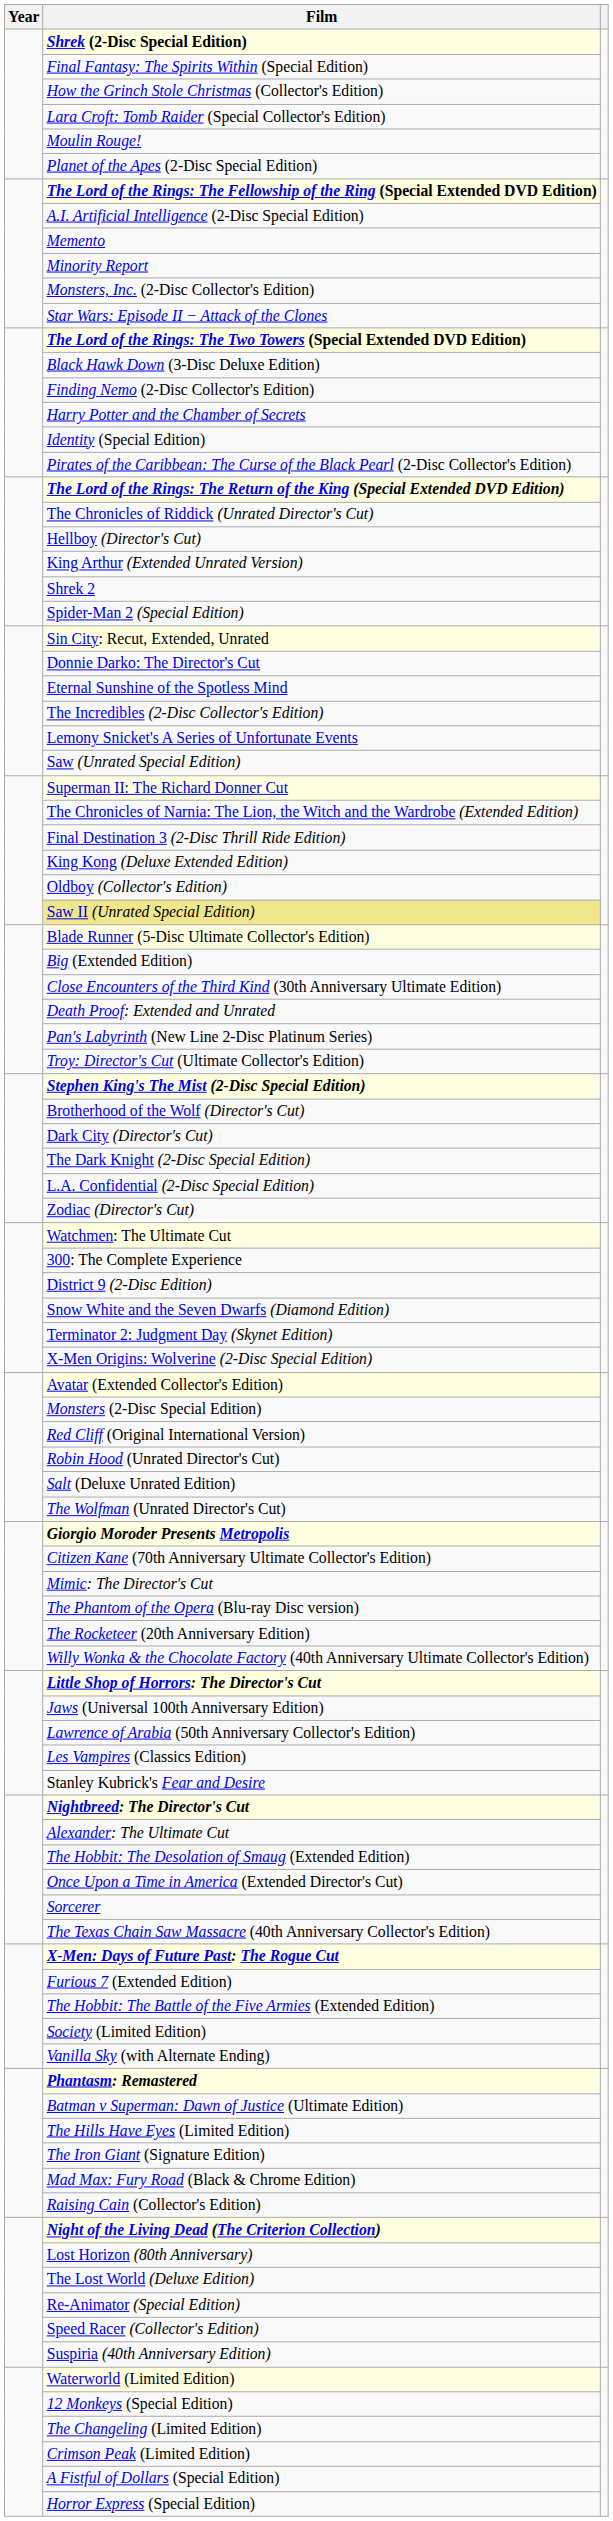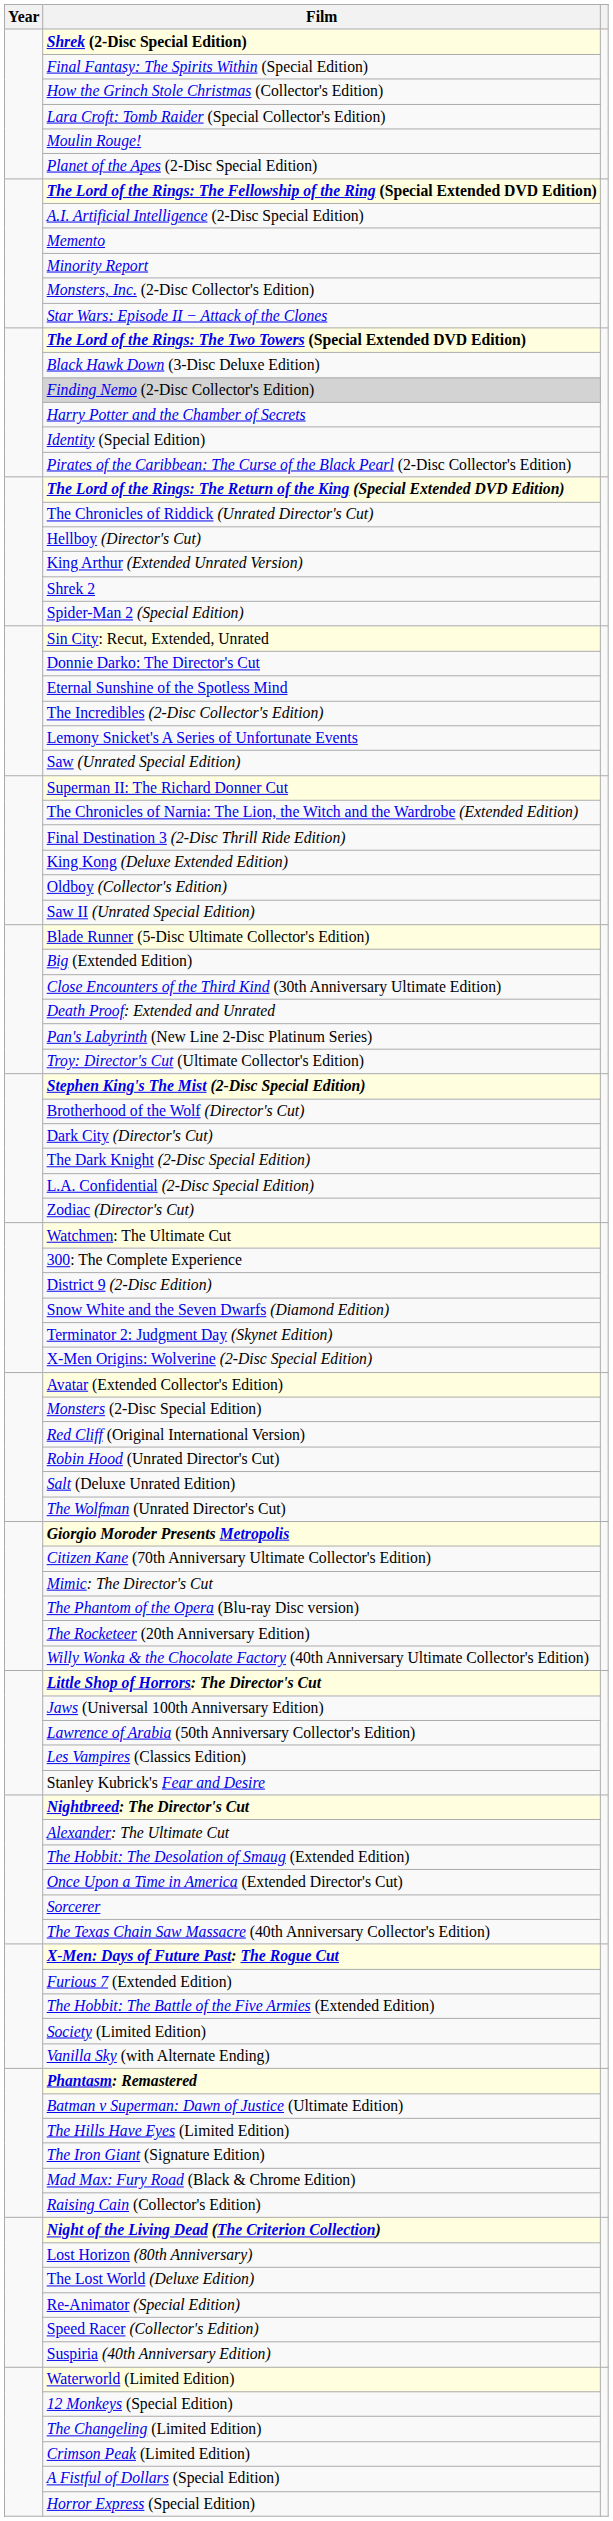(180, 389) no background -> (180, 389) lightgrey background
(151, 912) khaki background -> (151, 912) no background
